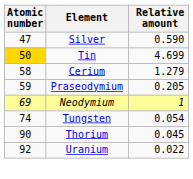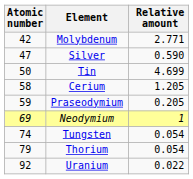+ row: (87, 39)
(25, 55) gold background -> (25, 71) no background
(169, 71) 1.279 -> (169, 87) 1.205
(25, 134) 90 -> (25, 150) 79
(169, 134) 0.045 -> (169, 150) 0.054
